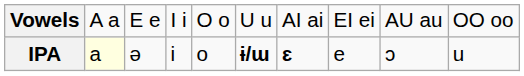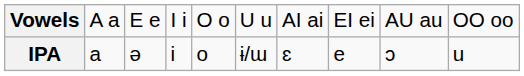(95, 53) lightyellow background -> (95, 53) no background
(255, 53) bold -> (254, 53) normal
(287, 53) bold -> (287, 53) normal
